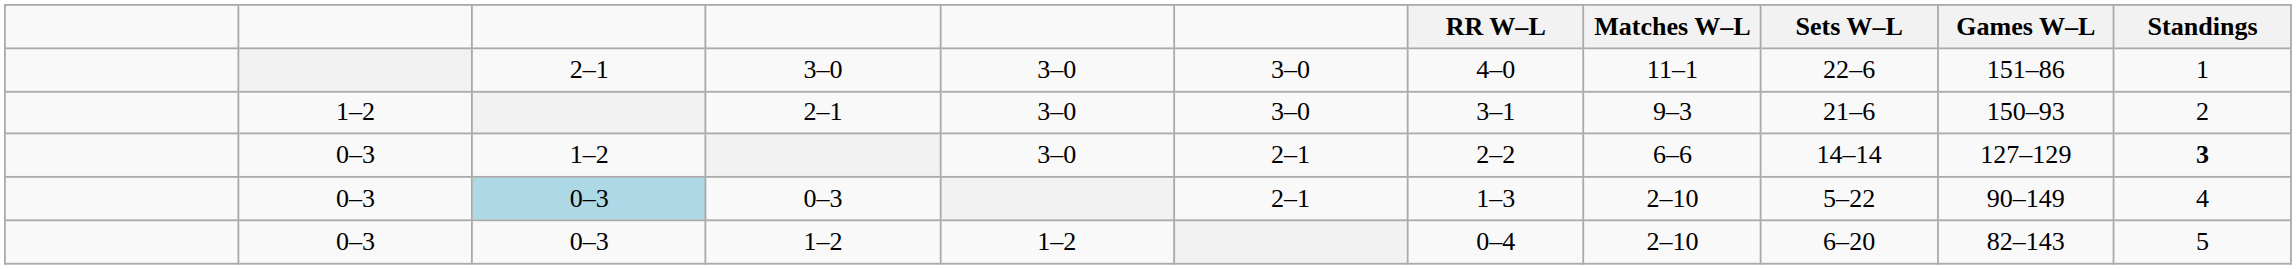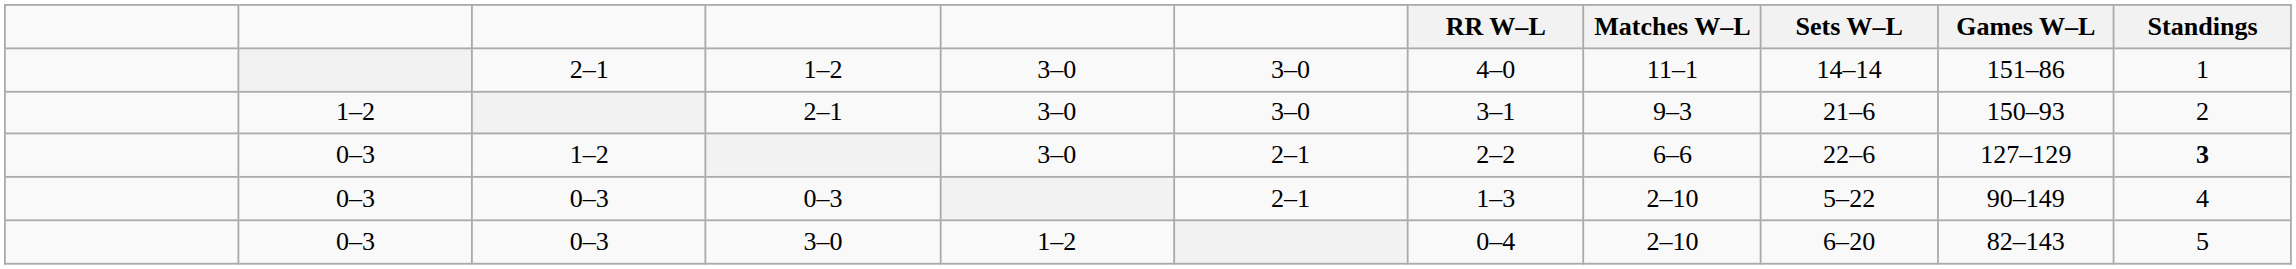(823, 69) 3–0 -> (823, 69) 1–2
(1849, 69) 22–6 -> (1849, 69) 14–14
(1849, 155) 14–14 -> (1849, 155) 22–6
(589, 198) lightblue background -> (589, 198) no background
(823, 241) 1–2 -> (823, 241) 3–0
